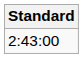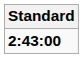(34, 41) normal -> (34, 41) bold
